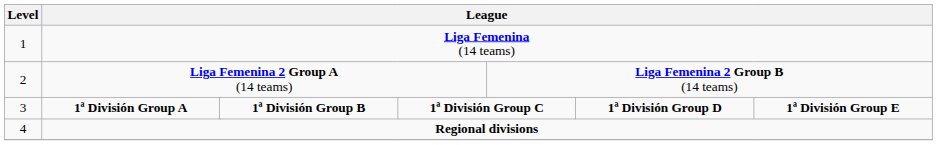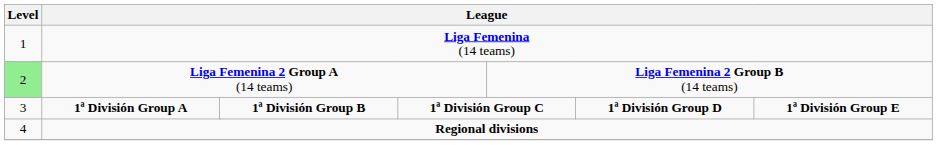(23, 79) no background -> (23, 79) lightgreen background
